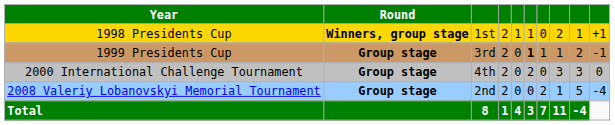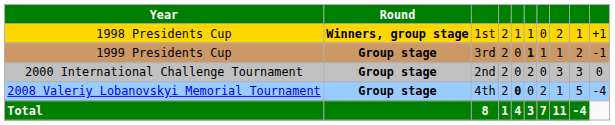(485, 72) 4th -> (485, 72) 2nd
(485, 91) 2nd -> (485, 91) 4th
(518, 91) normal -> (518, 91) bold
